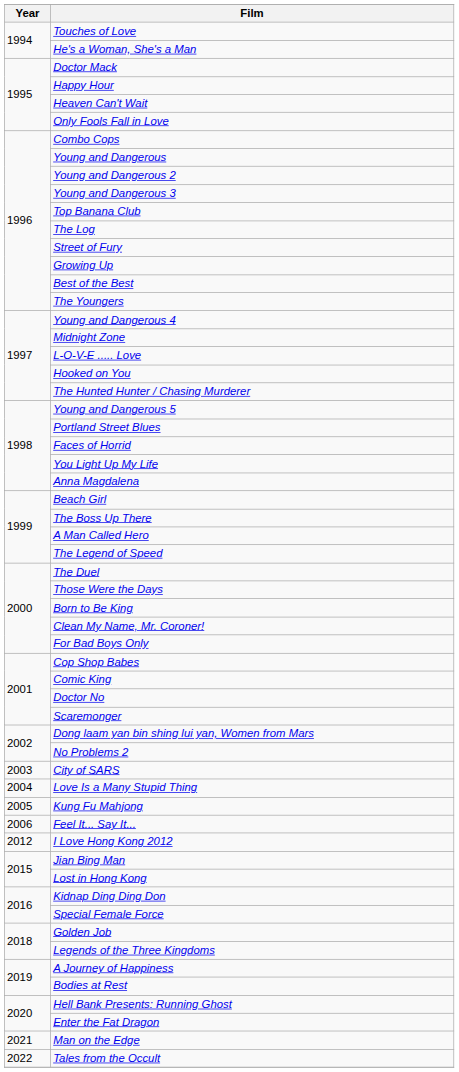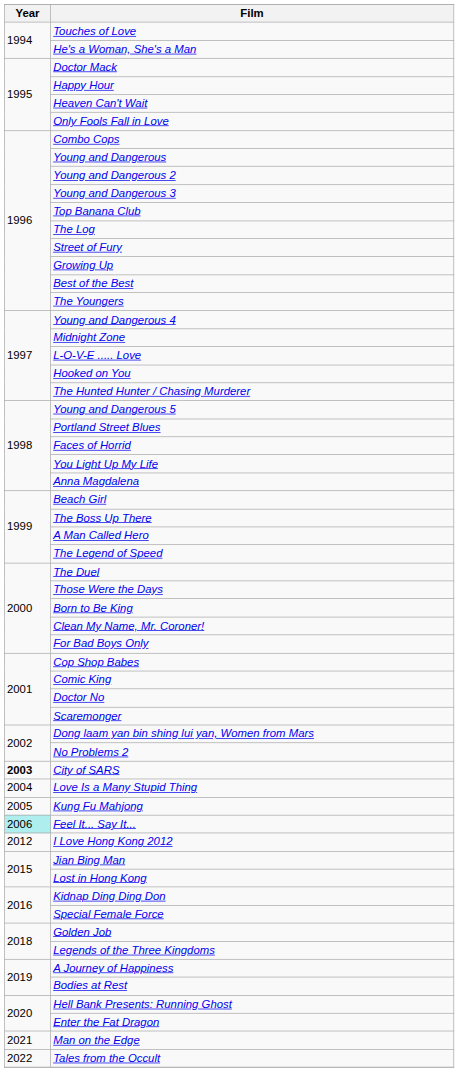(20, 770) normal -> (20, 770) bold
(20, 824) no background -> (20, 824) paleturquoise background
